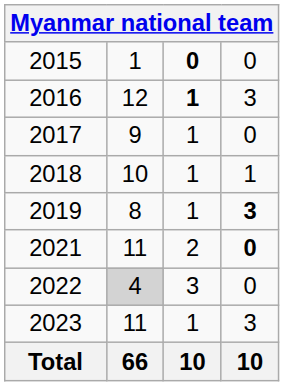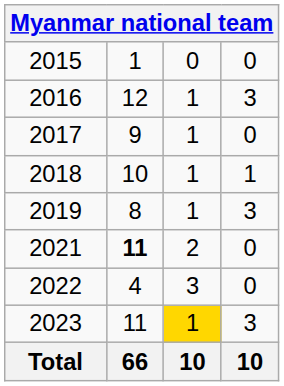(192, 60) bold -> (192, 60) normal
(192, 98) bold -> (192, 98) normal
(250, 211) bold -> (250, 211) normal
(135, 248) normal -> (135, 248) bold
(250, 248) bold -> (250, 248) normal
(135, 286) lightgrey background -> (135, 286) no background
(192, 323) no background -> (192, 323) gold background
